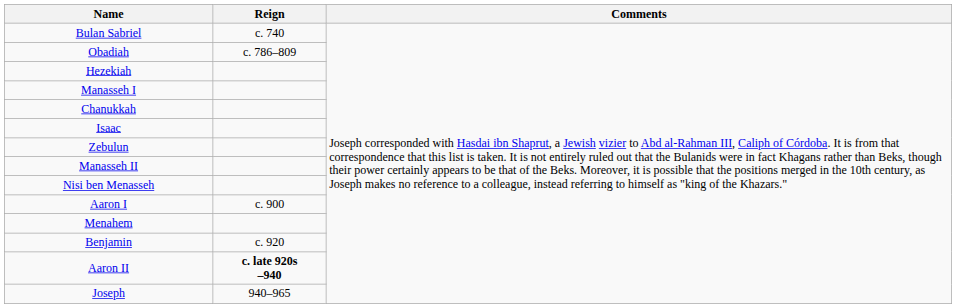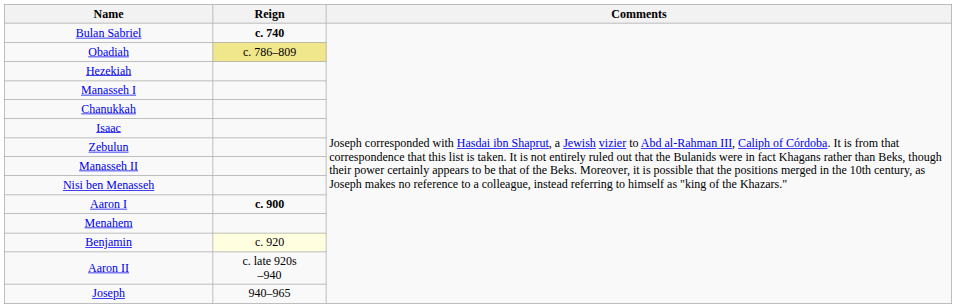(270, 33) normal -> (270, 33) bold
(270, 52) no background -> (270, 52) khaki background
(270, 204) normal -> (270, 204) bold
(270, 242) no background -> (270, 242) lightyellow background
(270, 268) bold -> (270, 268) normal
